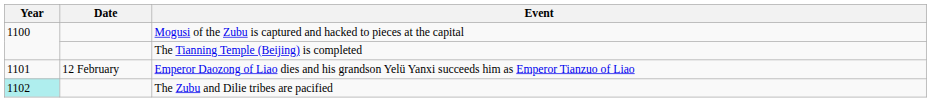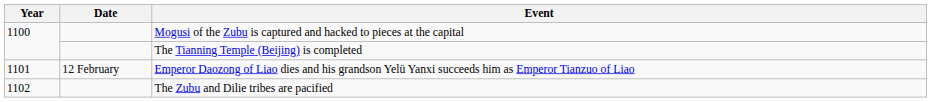(19, 87) paleturquoise background -> (19, 87) no background
